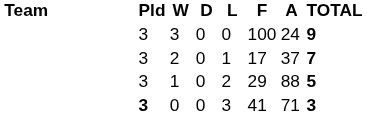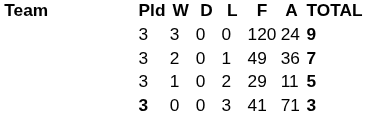(262, 34) 100 -> (262, 34) 120
(257, 58) 17 -> (257, 58) 49
(290, 58) 37 -> (290, 58) 36
(290, 81) 88 -> (290, 81) 11
